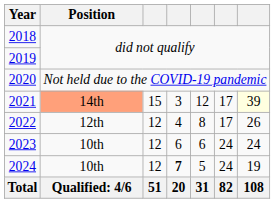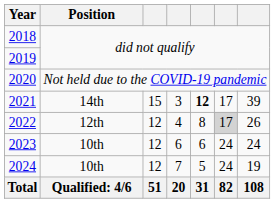(92, 101) lightsalmon background -> (92, 101) no background
(202, 101) normal -> (202, 101) bold
(254, 101) lightyellow background -> (254, 101) no background
(226, 123) no background -> (226, 123) lightgrey background
(179, 166) bold -> (179, 166) normal
